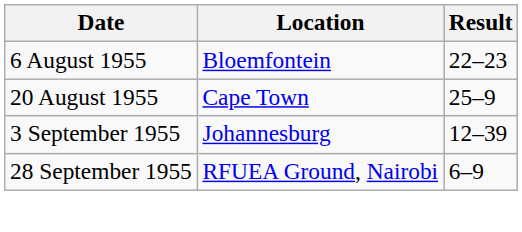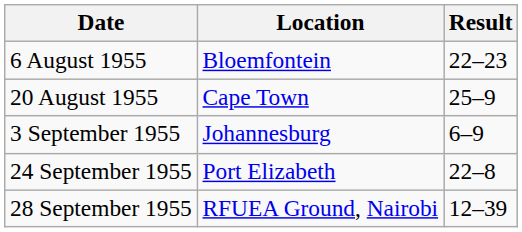(478, 134) 12–39 -> (466, 134) 6–9
+ row: (101, 171)
(466, 171) 6–9 -> (478, 208) 12–39
